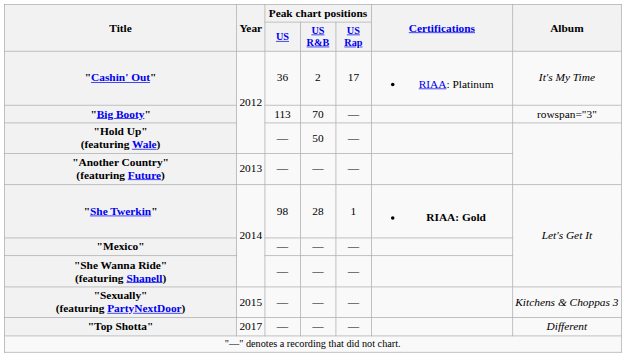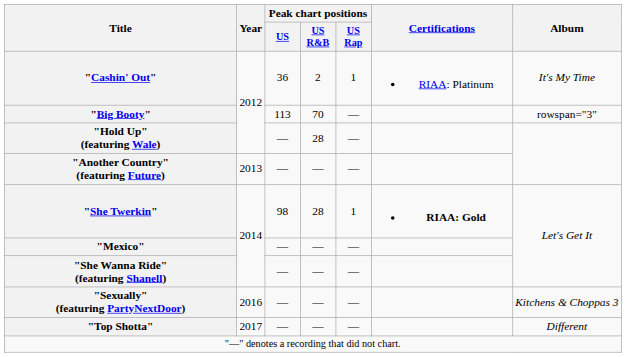(353, 78) 17 -> (353, 78) 1
(318, 138) 50 -> (318, 138) 28
(251, 302) 2015 -> (251, 302) 2016
